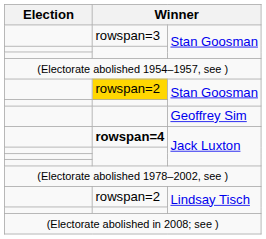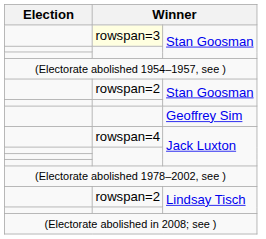(128, 35) no background -> (128, 35) lightyellow background
(128, 89) gold background -> (128, 89) no background
(130, 137) bold -> (128, 137) normal
